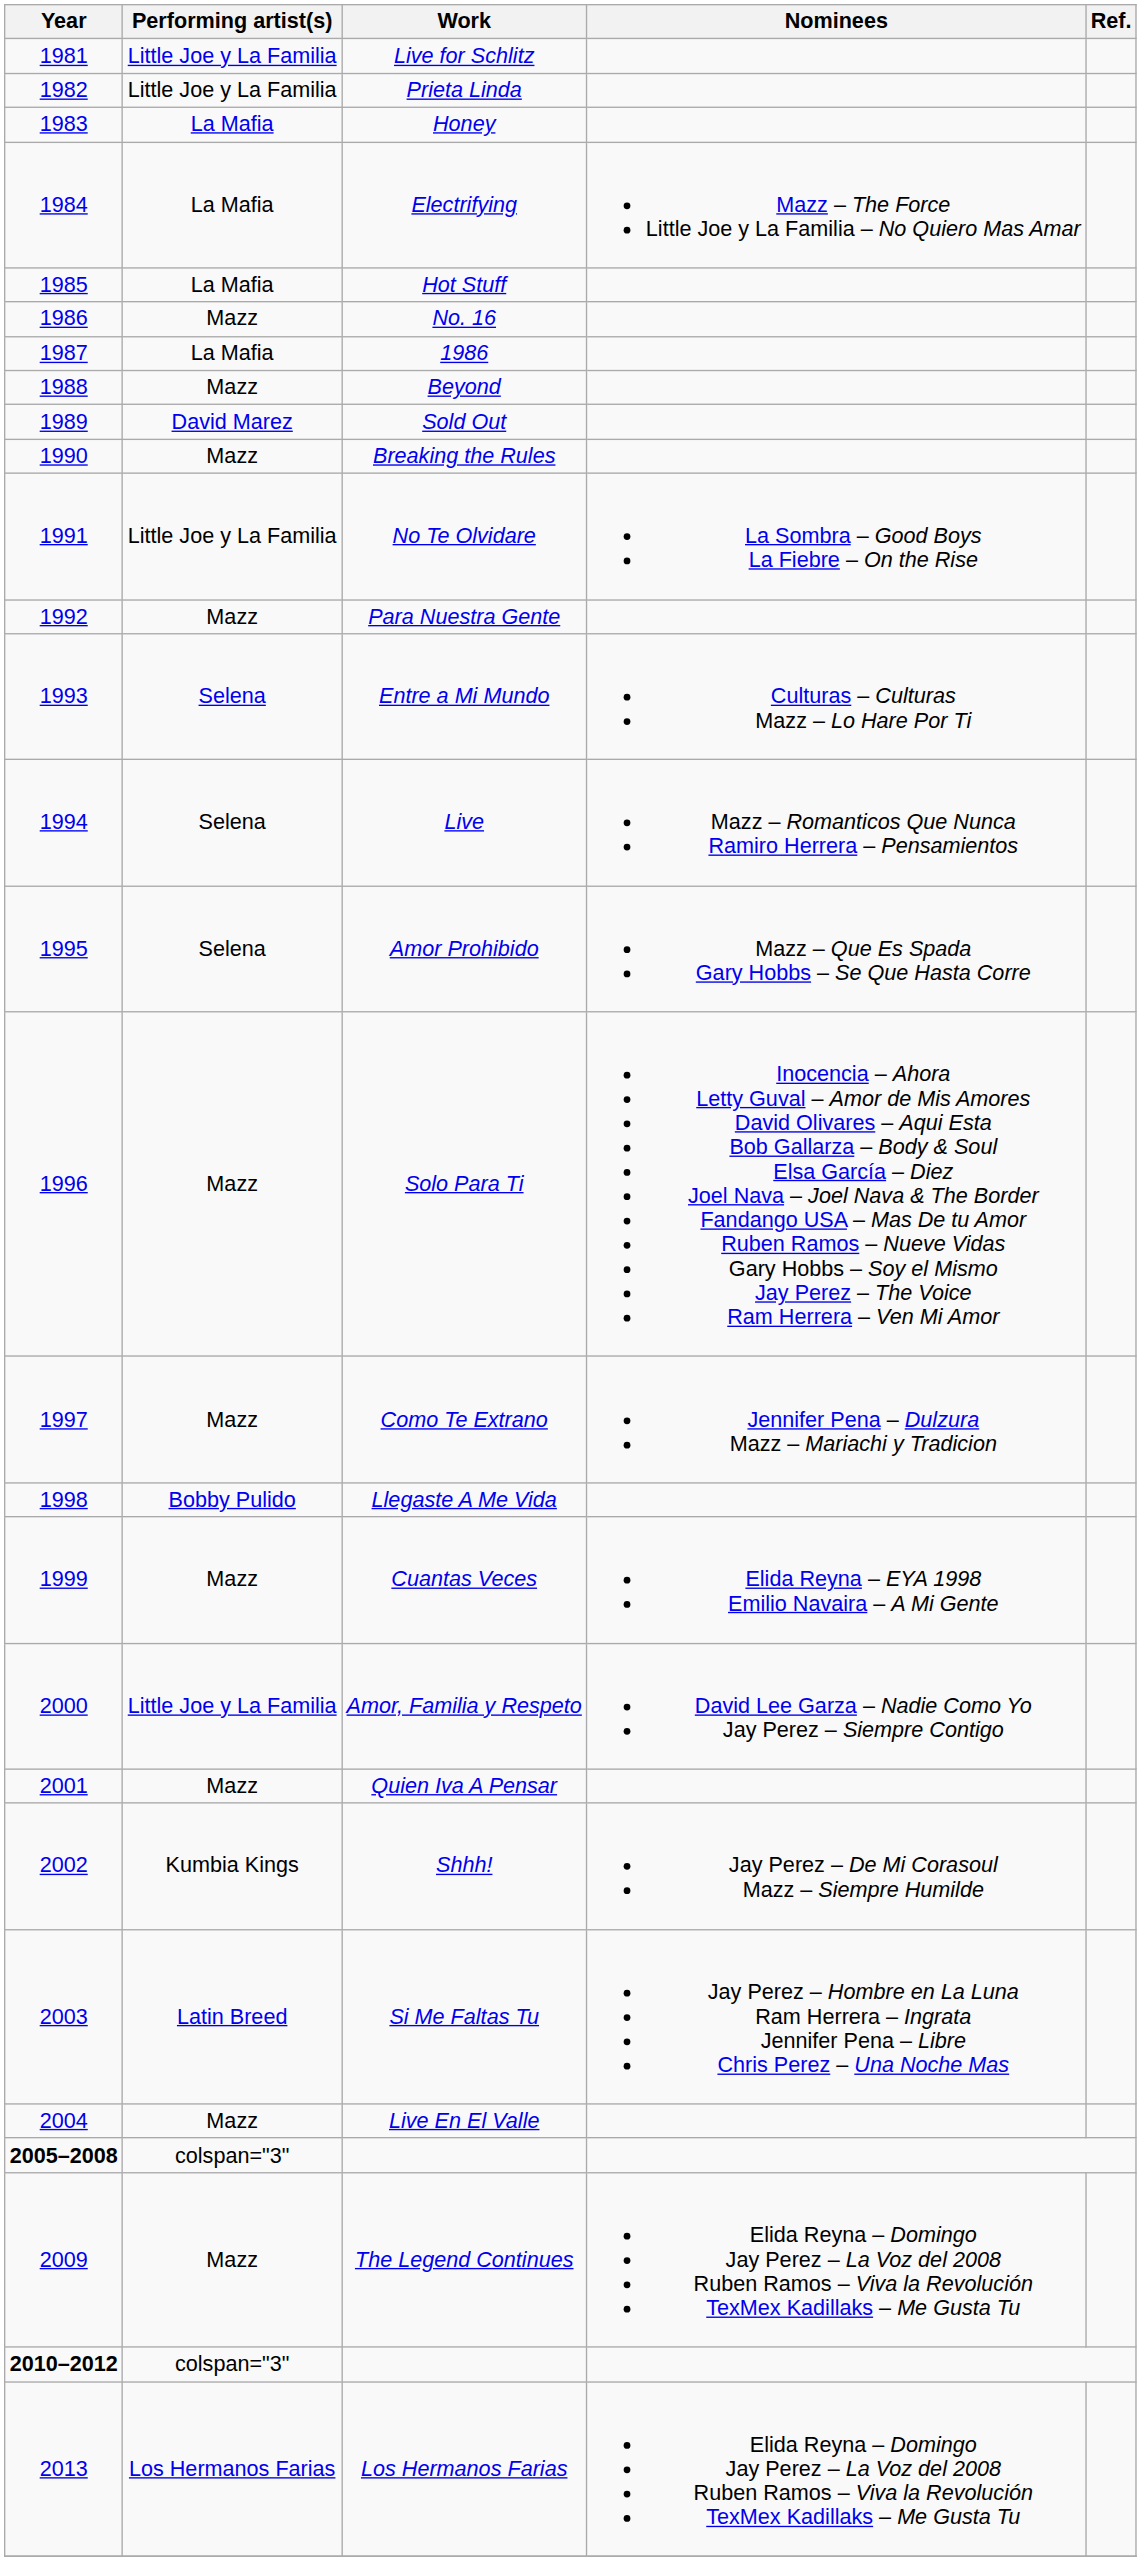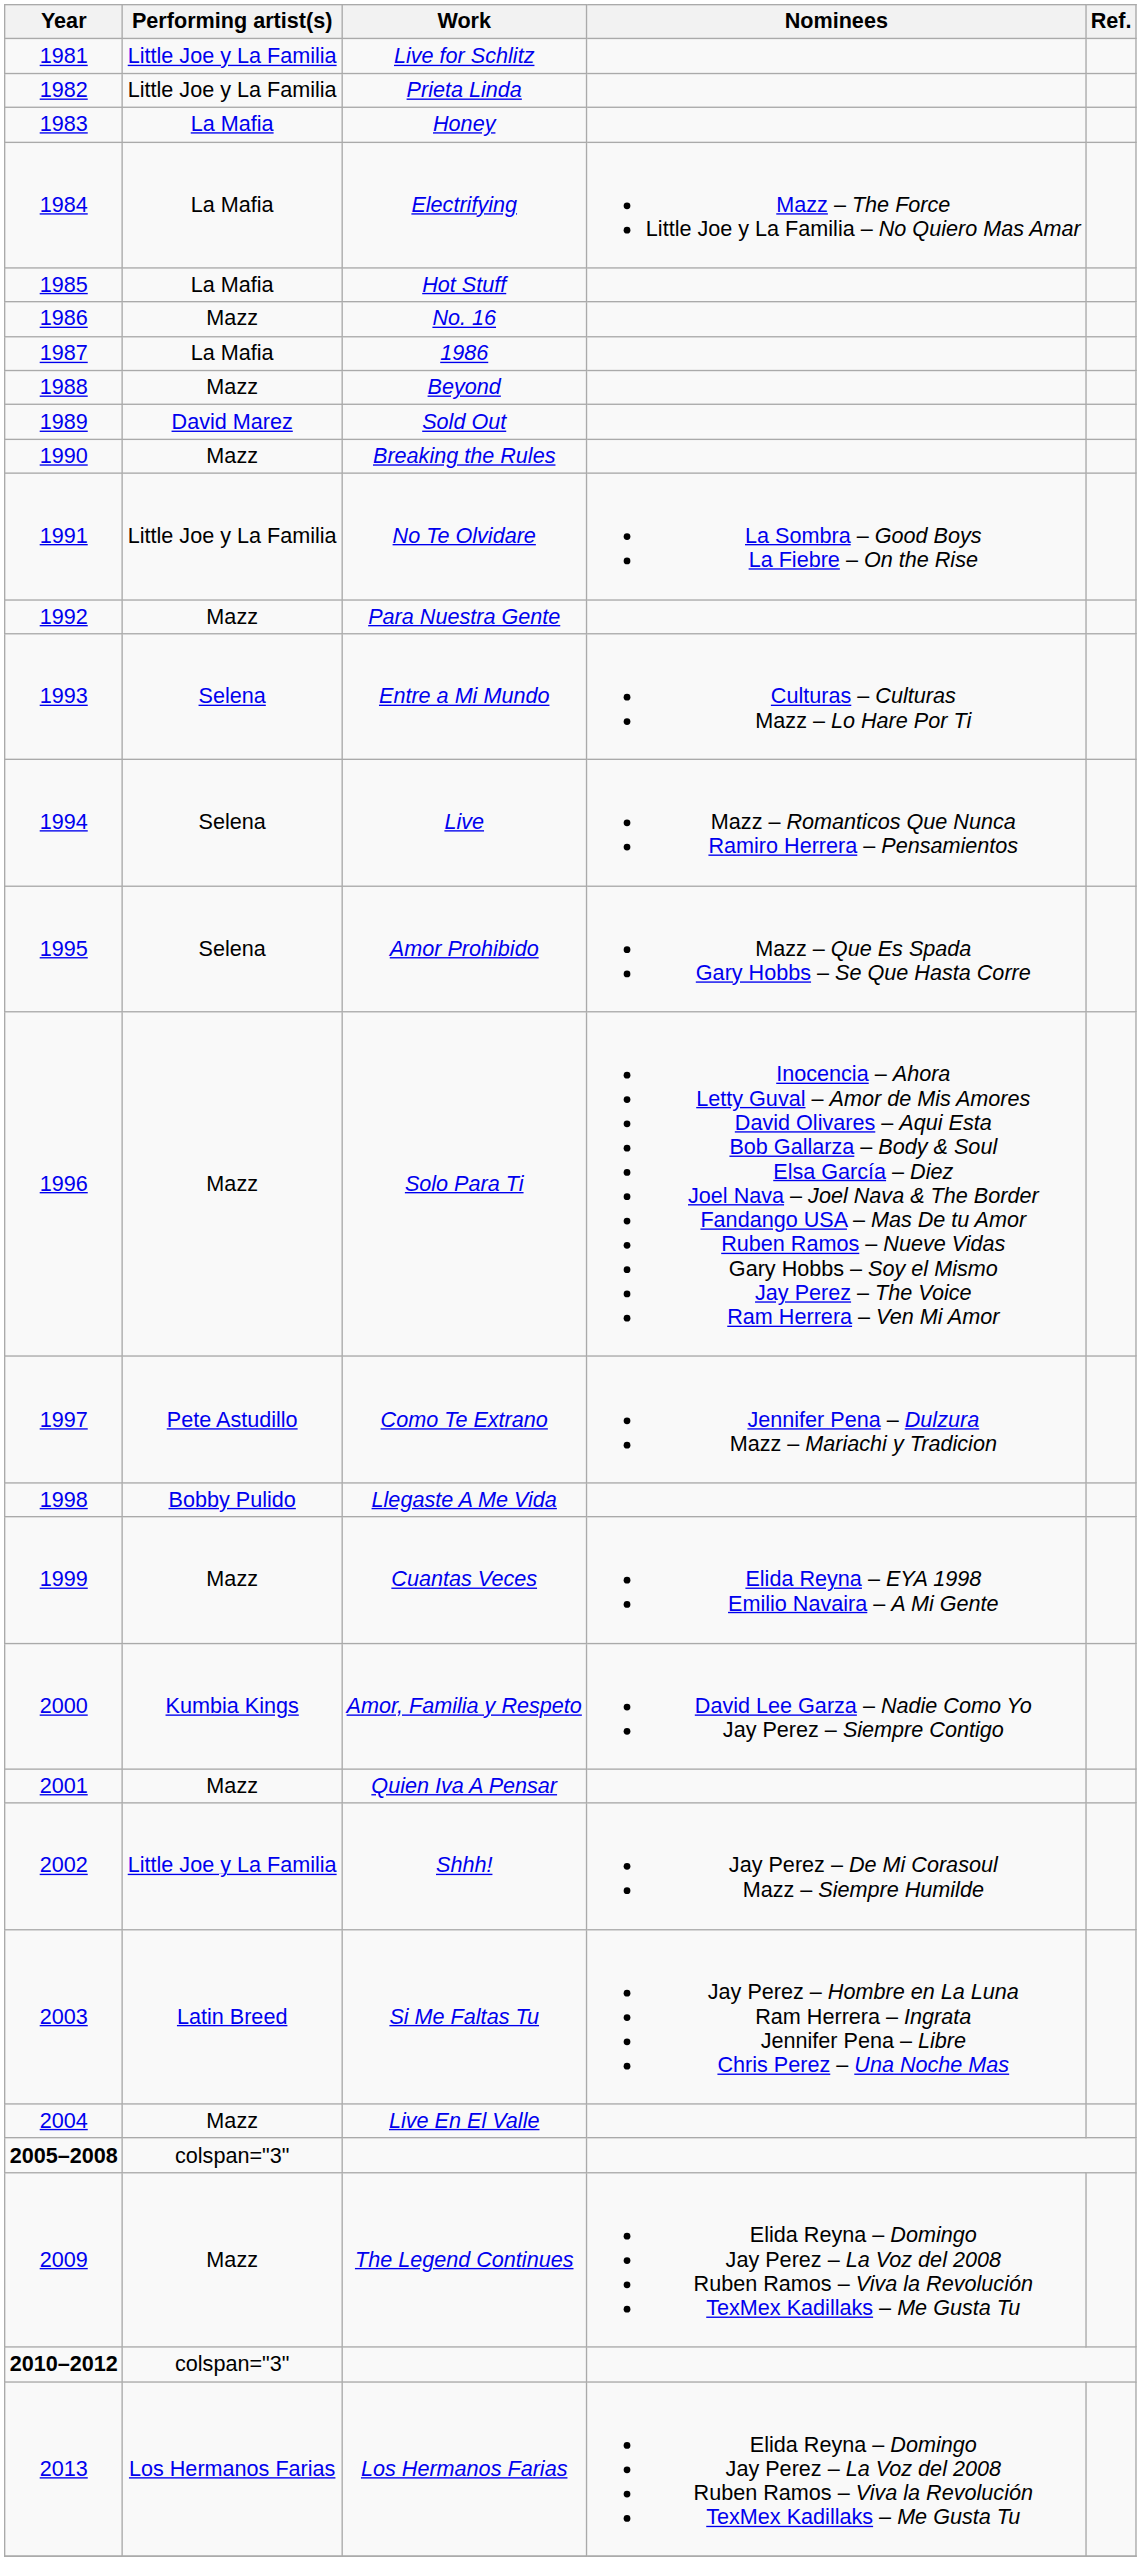(232, 1419) Mazz -> (232, 1419) Pete Astudillo
(232, 1705) Little Joe y La Familia -> (232, 1705) Kumbia Kings
(232, 1866) Kumbia Kings -> (232, 1866) Little Joe y La Familia
